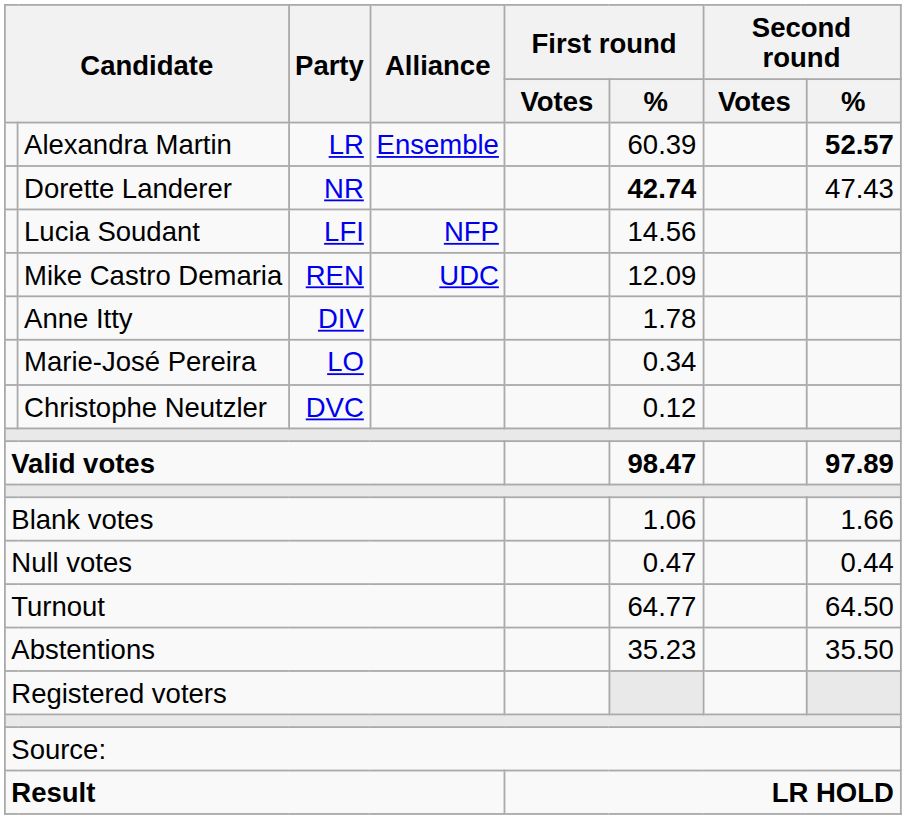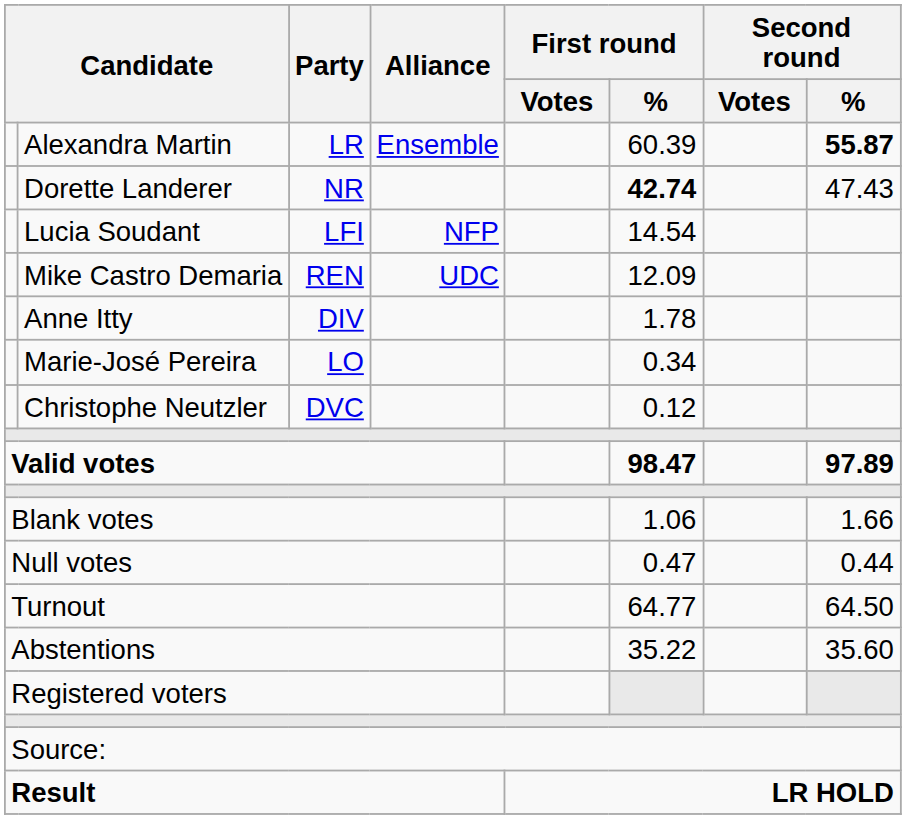(859, 145) 52.57 -> (859, 145) 55.87
(662, 232) 14.56 -> (662, 232) 14.54
(662, 649) 35.23 -> (662, 649) 35.22
(859, 649) 35.50 -> (859, 649) 35.60
